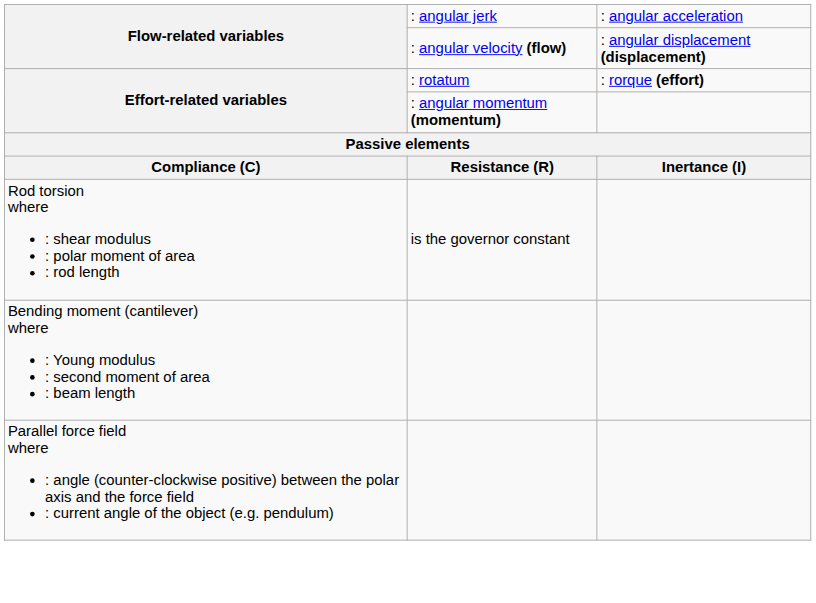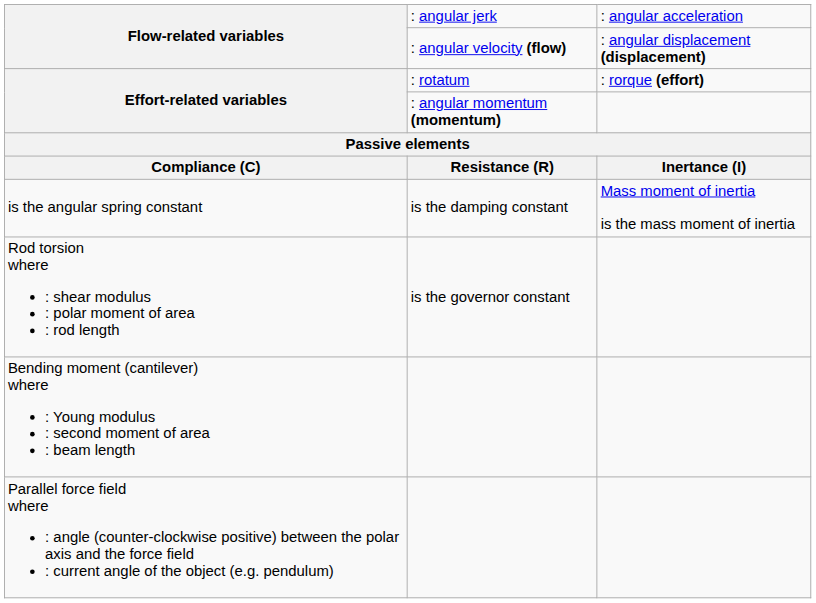+ row: (105, 208)
